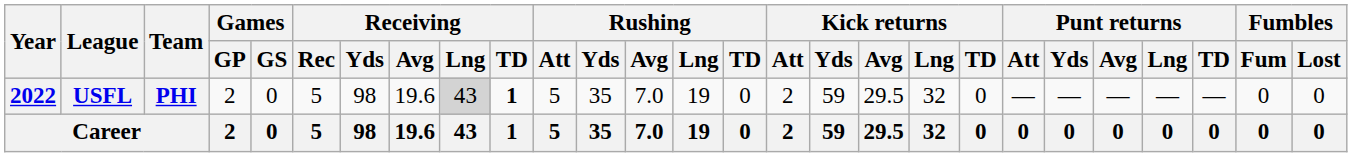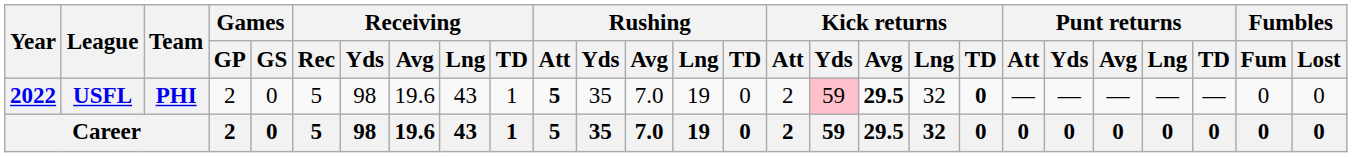(465, 95) lightgrey background -> (465, 95) no background
(512, 95) bold -> (512, 95) normal
(555, 95) normal -> (555, 95) bold
(834, 95) no background -> (834, 95) pink background
(884, 95) normal -> (884, 95) bold
(981, 95) normal -> (981, 95) bold
